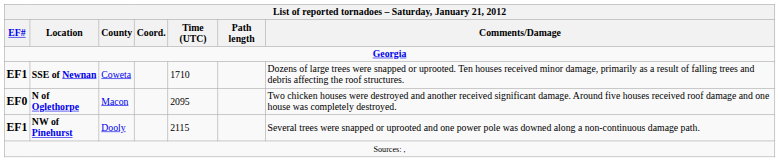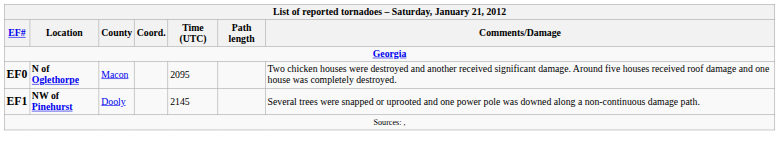- row: (64, 75)
(180, 128) 2115 -> (180, 101) 2145
